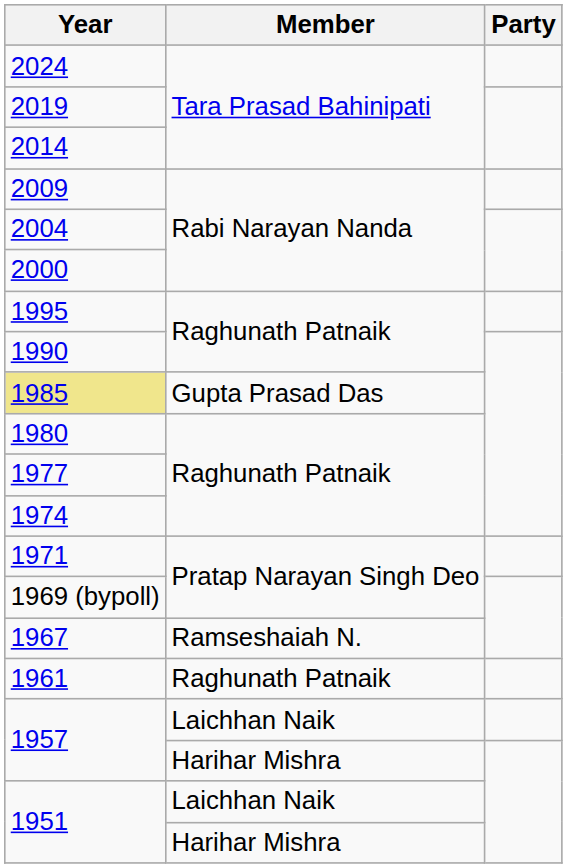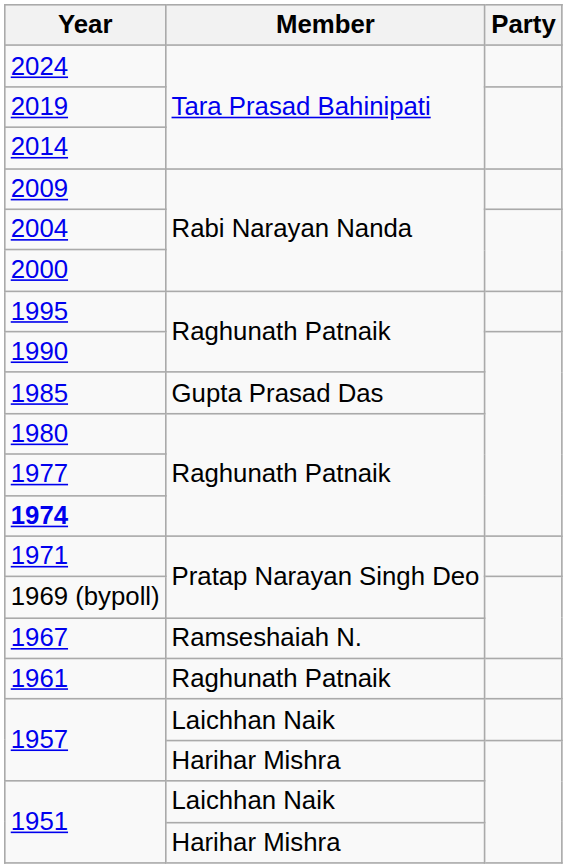(39, 392) khaki background -> (39, 392) no background
(39, 515) normal -> (39, 515) bold
